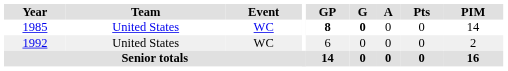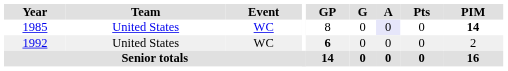(328, 27) bold -> (328, 27) normal
(363, 27) bold -> (363, 27) normal
(388, 27) no background -> (388, 27) lavender background
(473, 27) normal -> (473, 27) bold
(328, 43) normal -> (328, 43) bold
